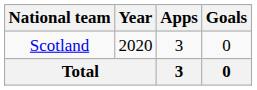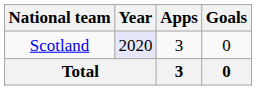(135, 44) no background -> (135, 44) lavender background
